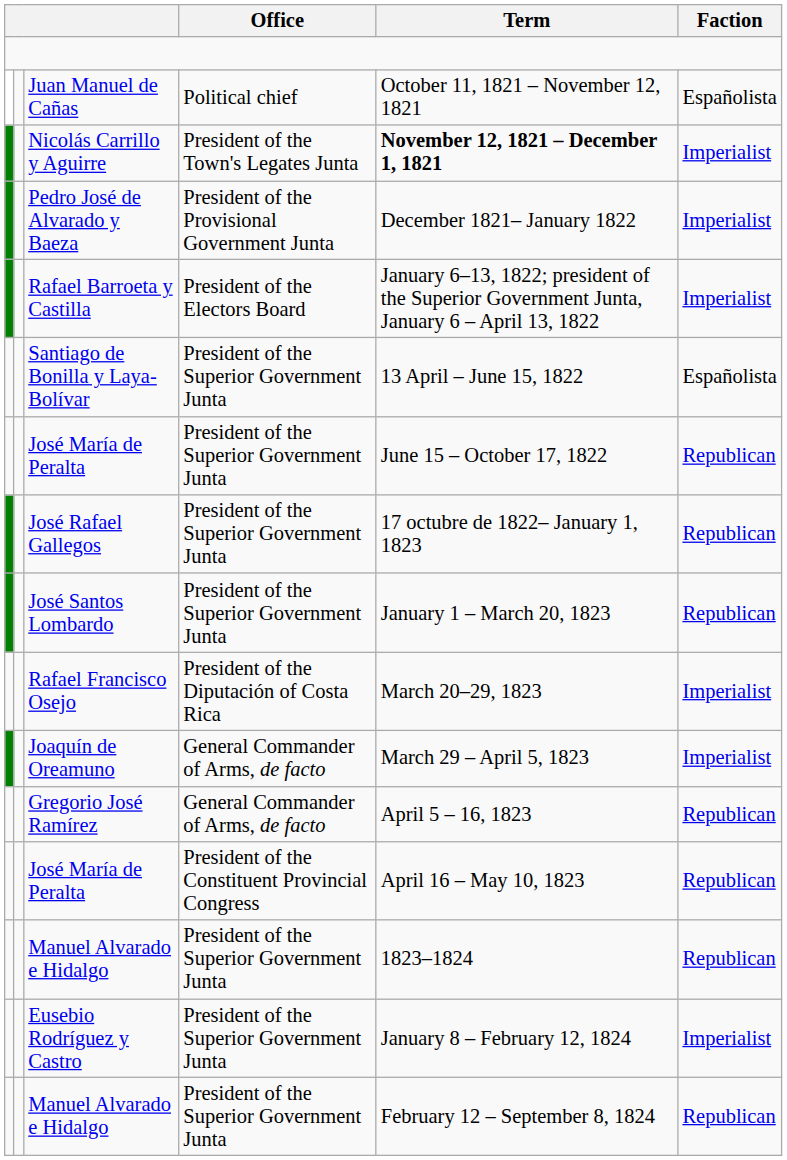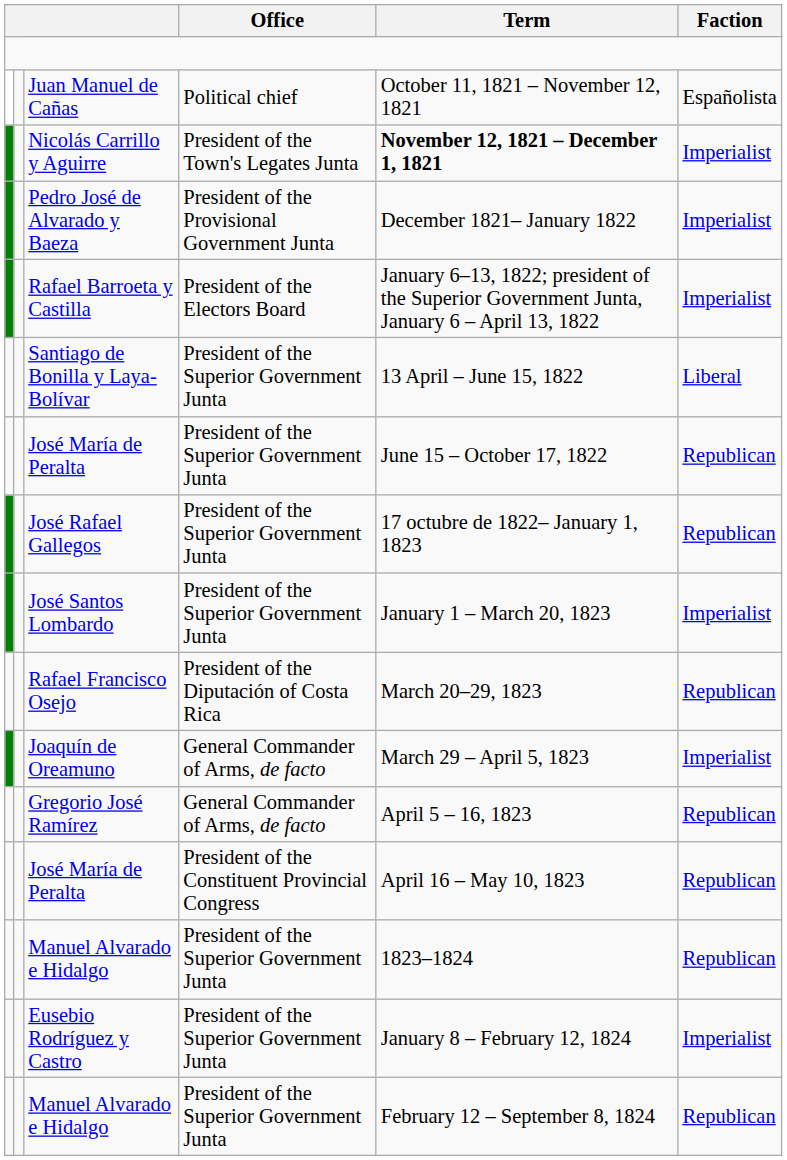(730, 376) Españolista -> (712, 376) Liberal
(729, 612) Republican -> (727, 612) Imperialist
(727, 691) Imperialist -> (729, 691) Republican
